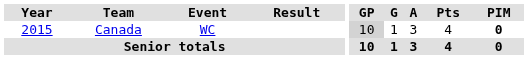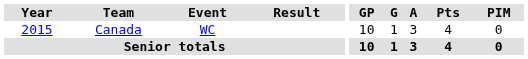(367, 30) lightgrey background -> (367, 30) no background
(499, 30) bold -> (499, 30) normal
